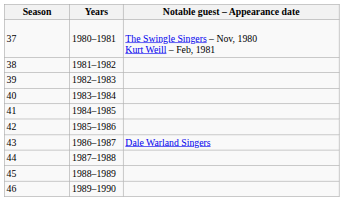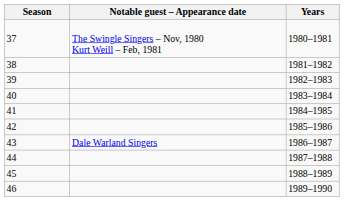columns swapped: (96, 12) <-> (231, 12)
